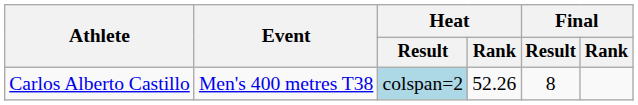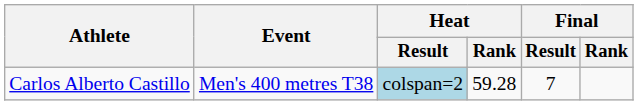(494, 83) 52.26 -> (494, 83) 59.28
(551, 83) 8 -> (551, 83) 7
